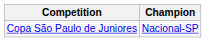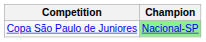(170, 28) no background -> (170, 28) lightgreen background
